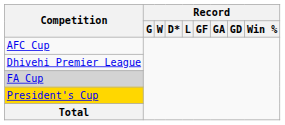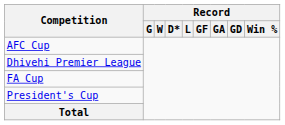(25, 79) lightgrey background -> (25, 79) no background
(53, 95) gold background -> (53, 95) no background
